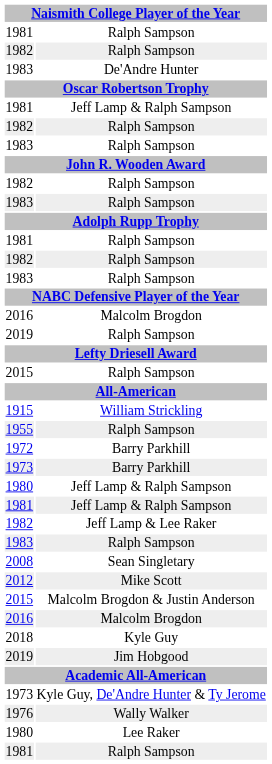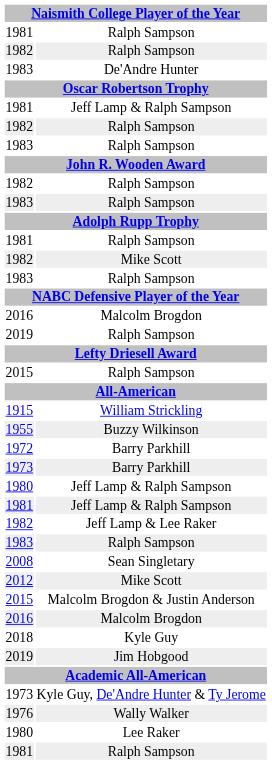(151, 259) Ralph Sampson -> (151, 259) Mike Scott
(151, 429) Ralph Sampson -> (151, 429) Buzzy Wilkinson
